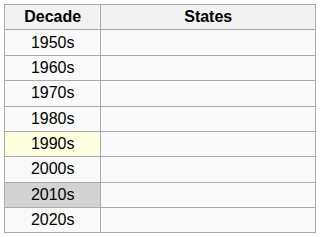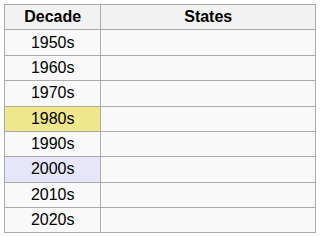(53, 118) no background -> (53, 118) khaki background
(53, 144) lightyellow background -> (53, 144) no background
(53, 169) no background -> (53, 169) lavender background
(53, 194) lightgrey background -> (53, 194) no background
